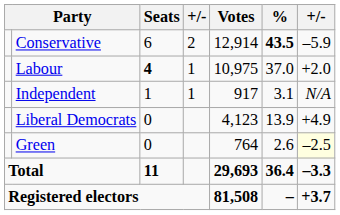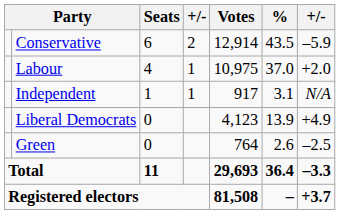(280, 42) bold -> (280, 42) normal
(148, 68) bold -> (148, 68) normal
(317, 145) lightyellow background -> (317, 145) no background
